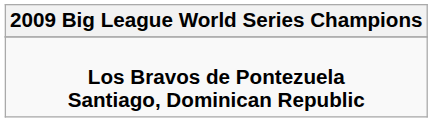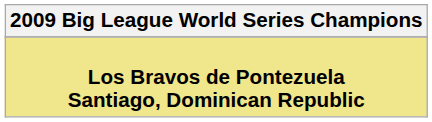(216, 88) no background -> (216, 88) khaki background
